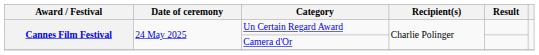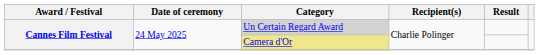(293, 27) no background -> (293, 27) lightgrey background
(268, 42) no background -> (268, 42) khaki background
